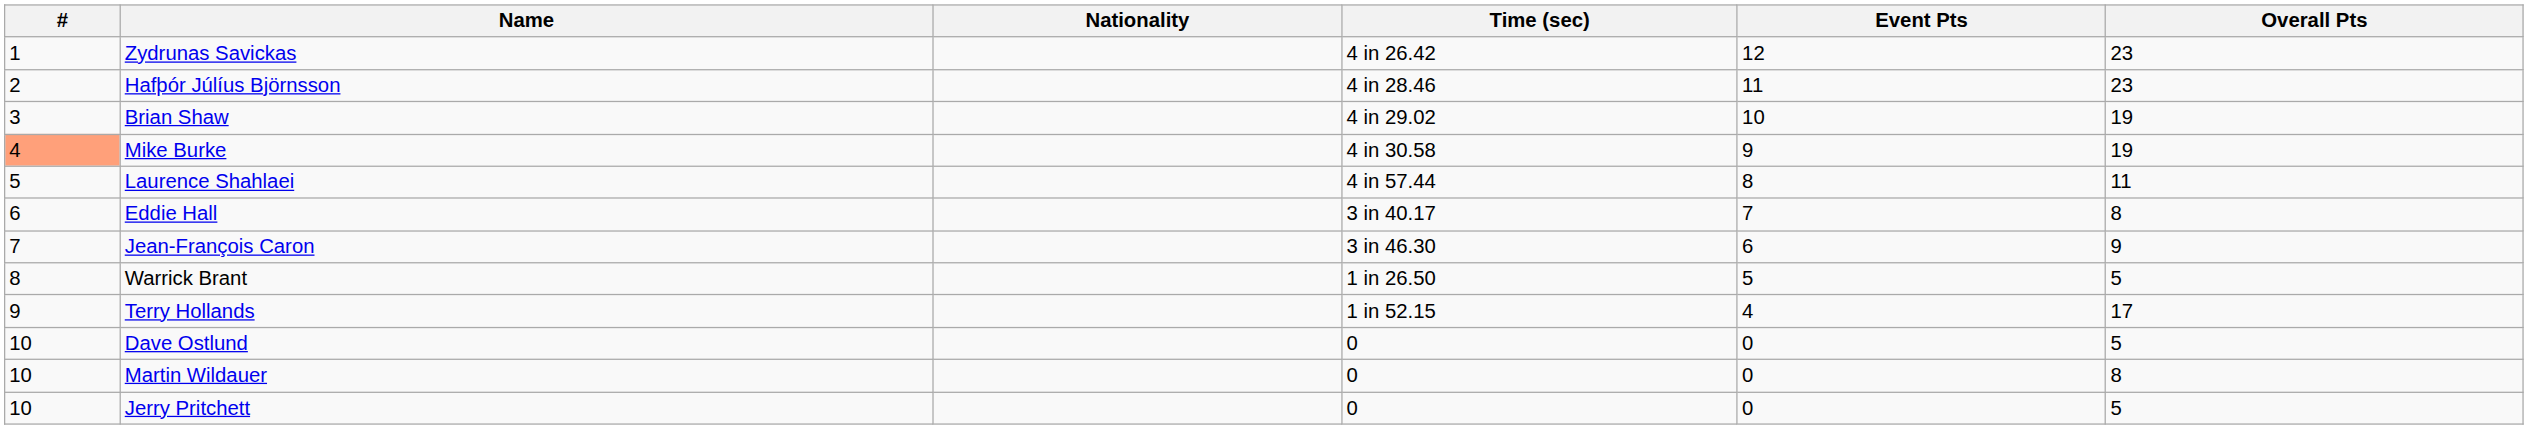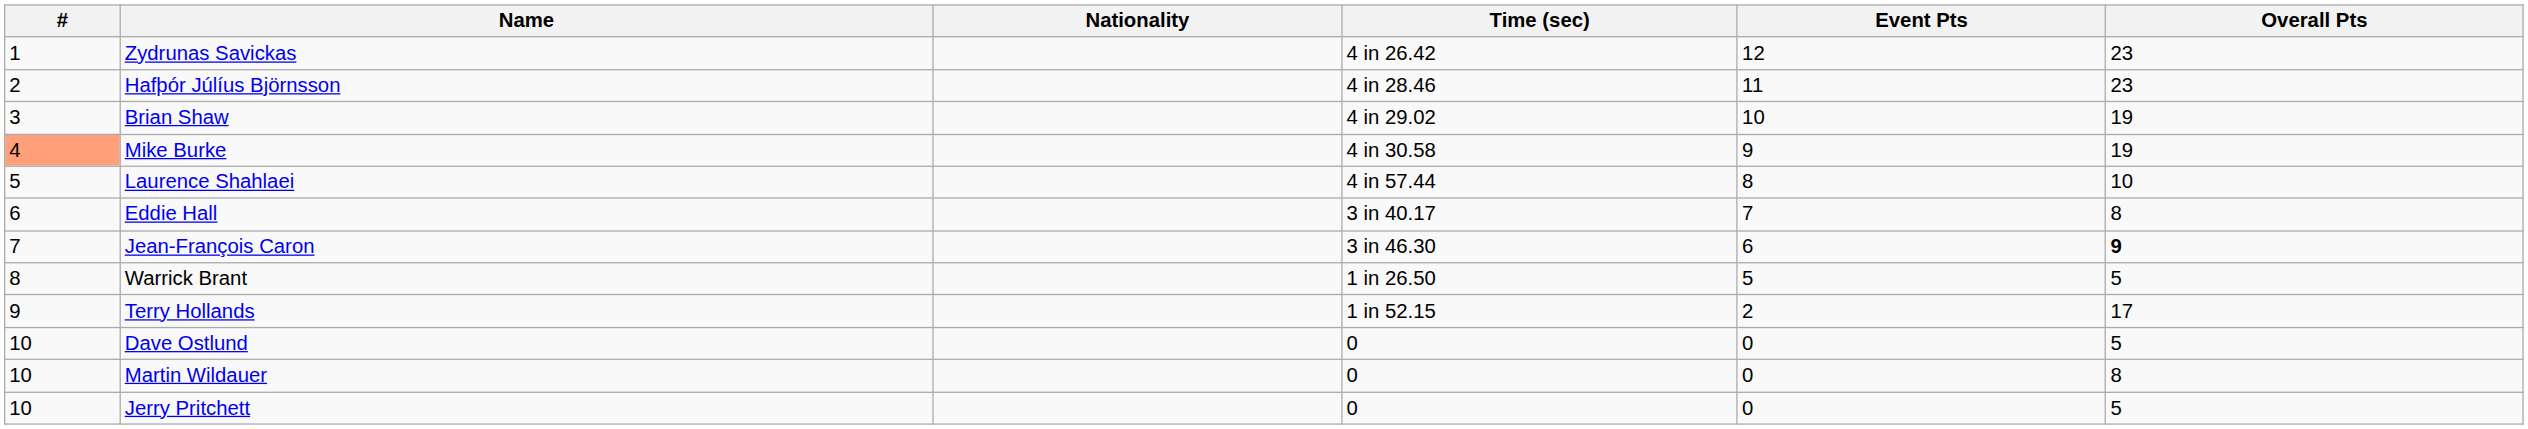(2121, 182) 11 -> (2122, 182) 10
(2116, 246) normal -> (2116, 246) bold
(1748, 310) 4 -> (1748, 310) 2
